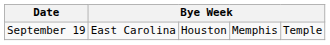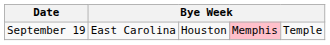(255, 31) no background -> (255, 31) pink background
